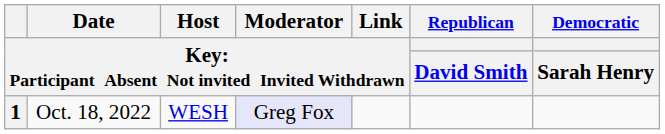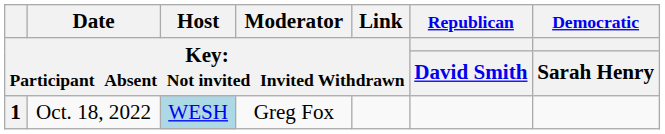(198, 111) no background -> (198, 111) lightblue background
(294, 111) lavender background -> (294, 111) no background
